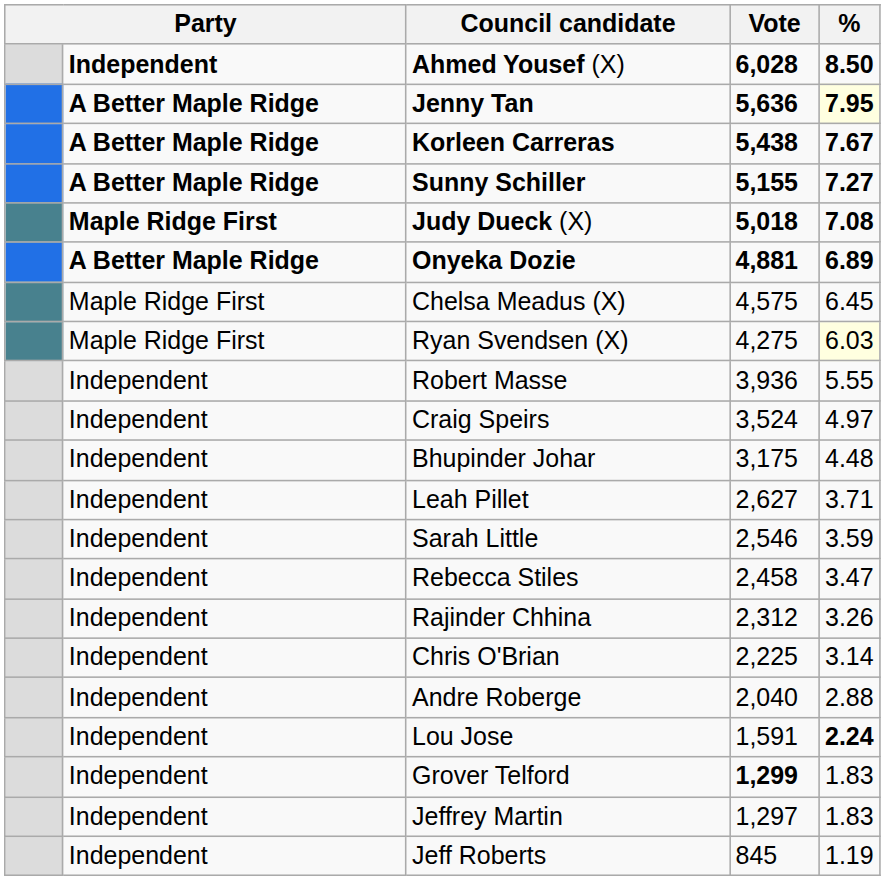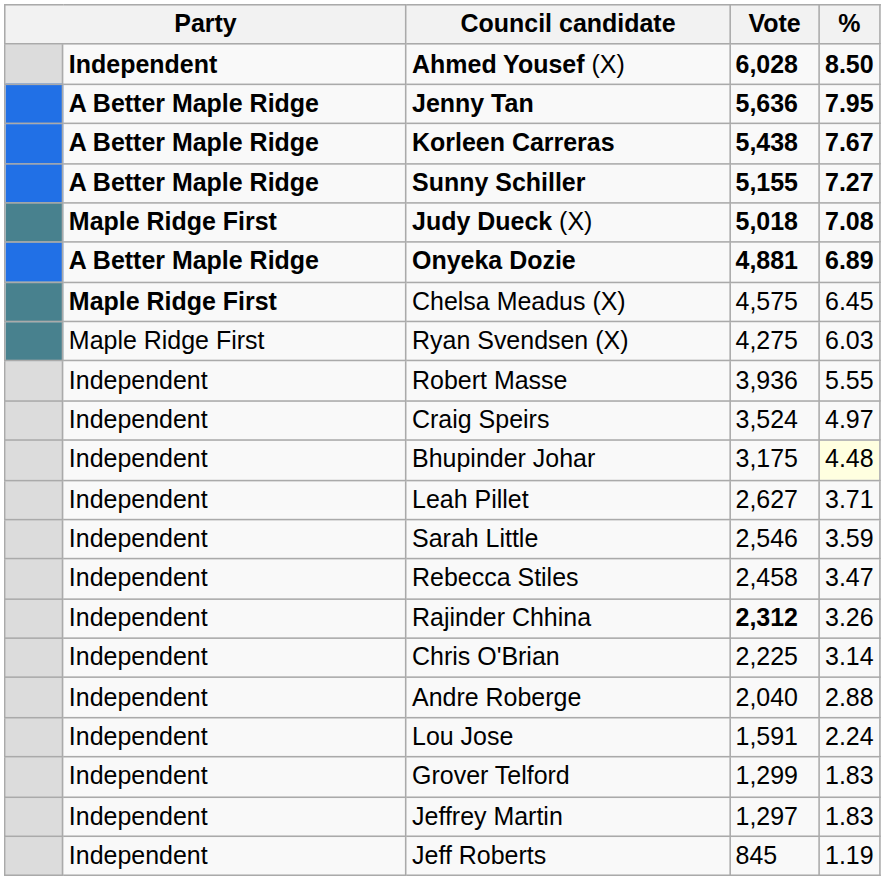(849, 103) lightyellow background -> (849, 103) no background
(167, 301) normal -> (173, 301) bold
(849, 340) lightyellow background -> (849, 340) no background
(849, 459) no background -> (849, 459) lightyellow background
(767, 618) normal -> (767, 618) bold
(849, 736) bold -> (849, 736) normal
(767, 776) bold -> (767, 776) normal
